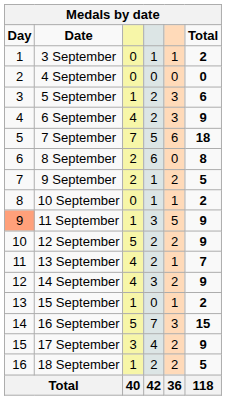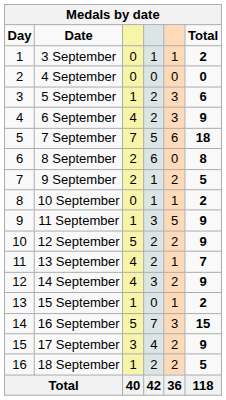(20, 220) lightsalmon background -> (20, 220) no background
